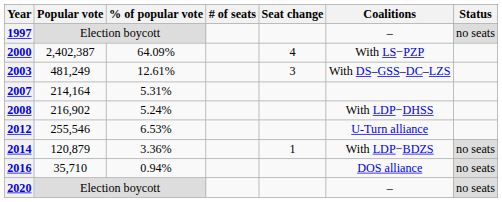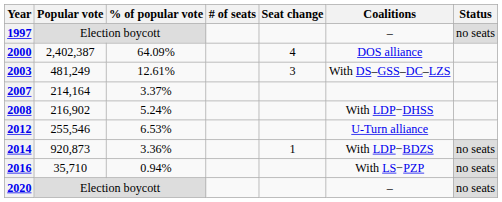(390, 52) With LS−PZP -> (390, 52) DOS alliance
(156, 91) 5.31% -> (156, 91) 3.37%
(70, 149) 120,879 -> (70, 149) 920,873
(390, 168) DOS alliance -> (390, 168) With LS−PZP
